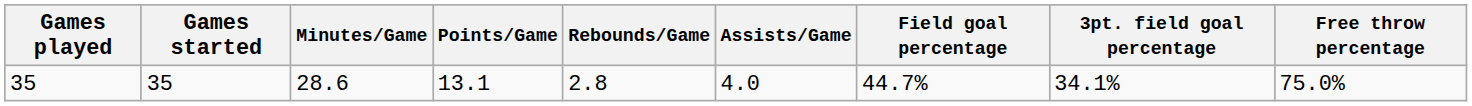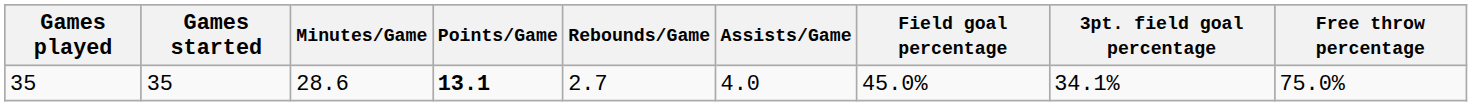(464, 83) normal -> (464, 83) bold
(588, 83) 2.8 -> (588, 83) 2.7
(895, 83) 44.7% -> (895, 83) 45.0%
